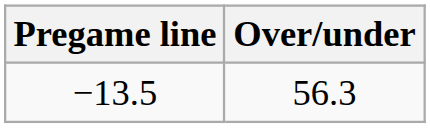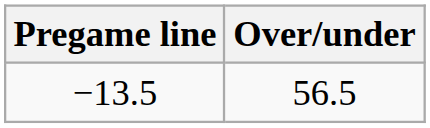(325, 91) 56.3 -> (325, 91) 56.5
